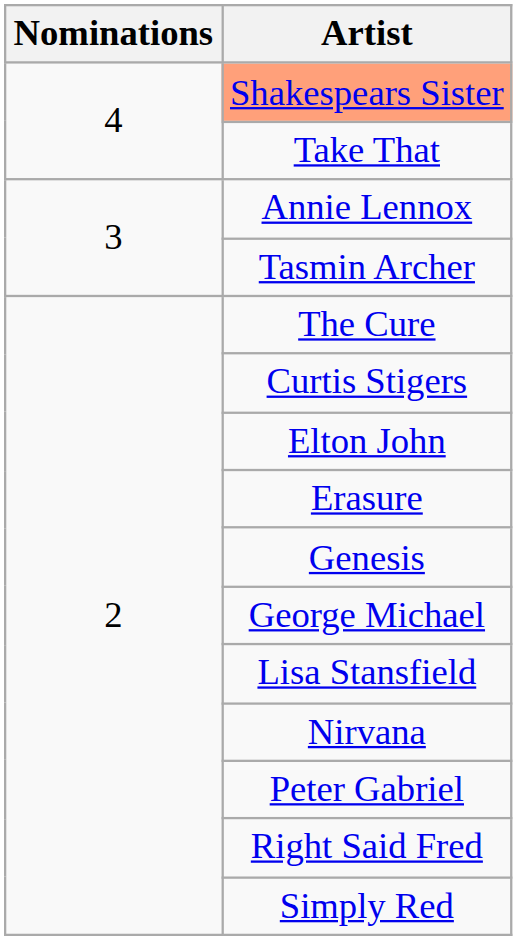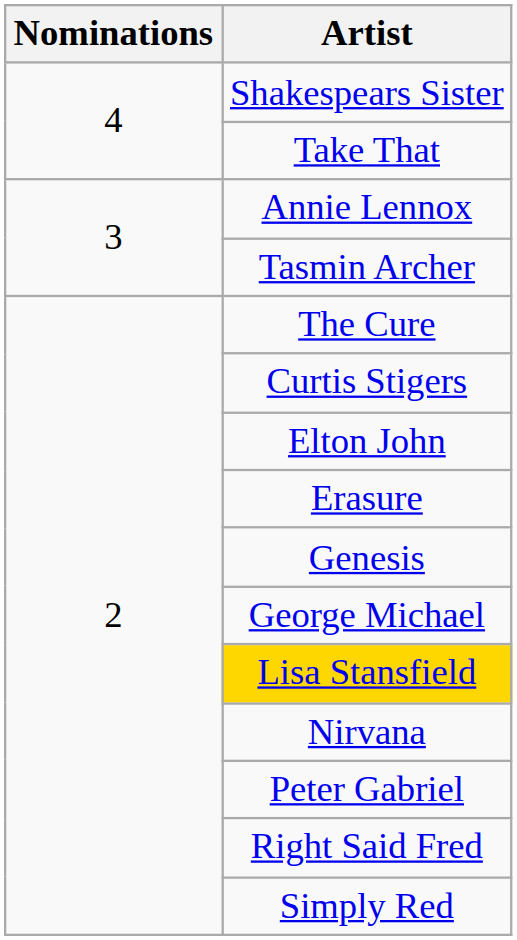(367, 91) lightsalmon background -> (367, 91) no background
(367, 672) no background -> (367, 672) gold background
